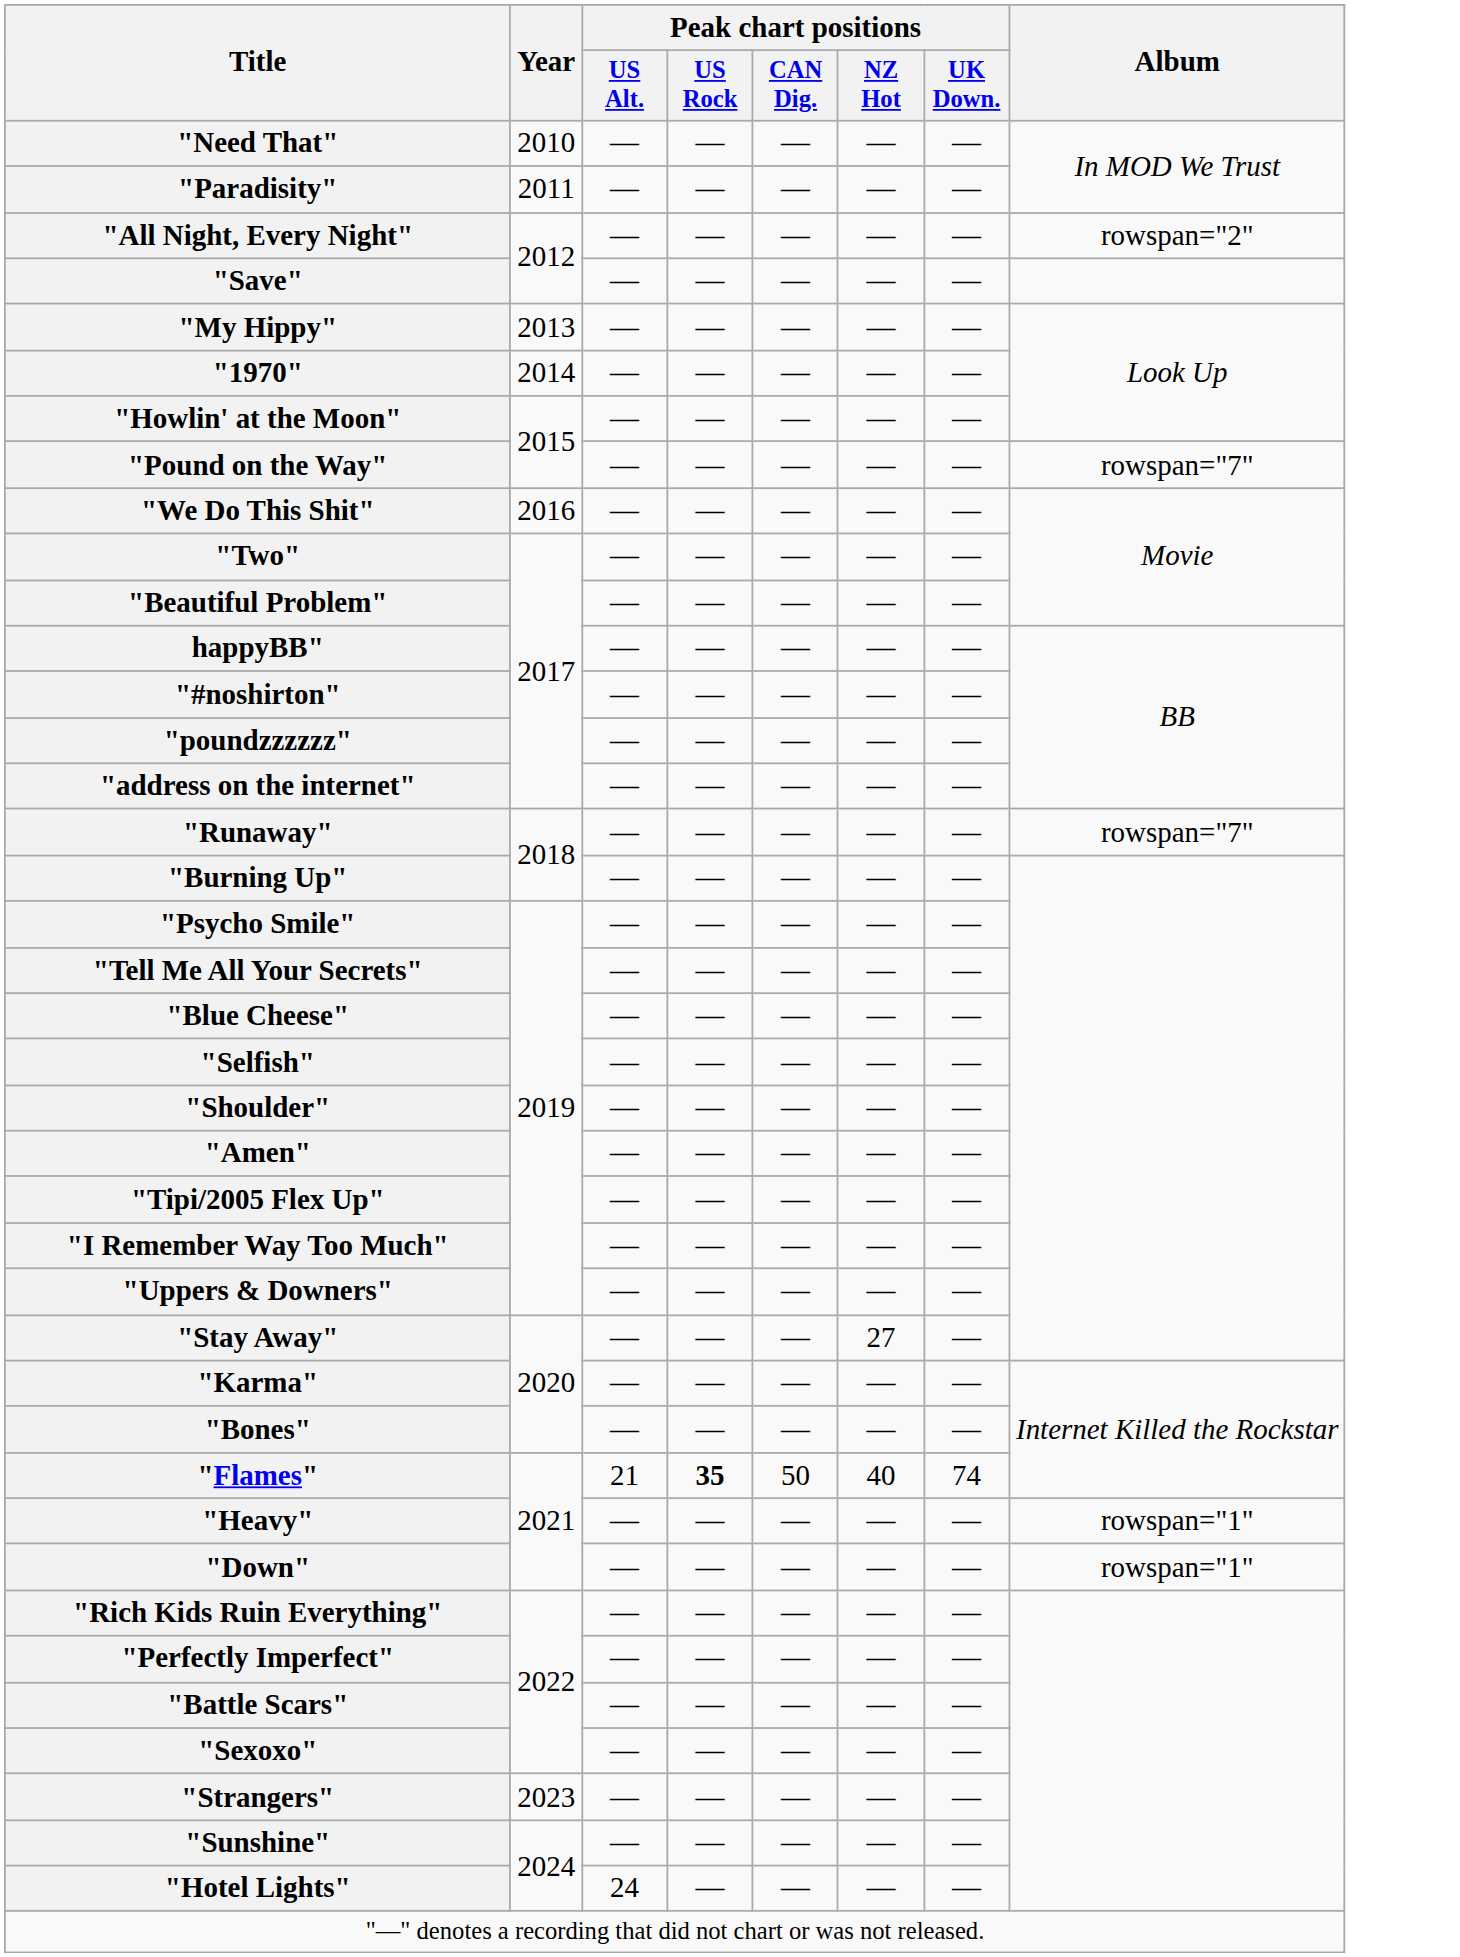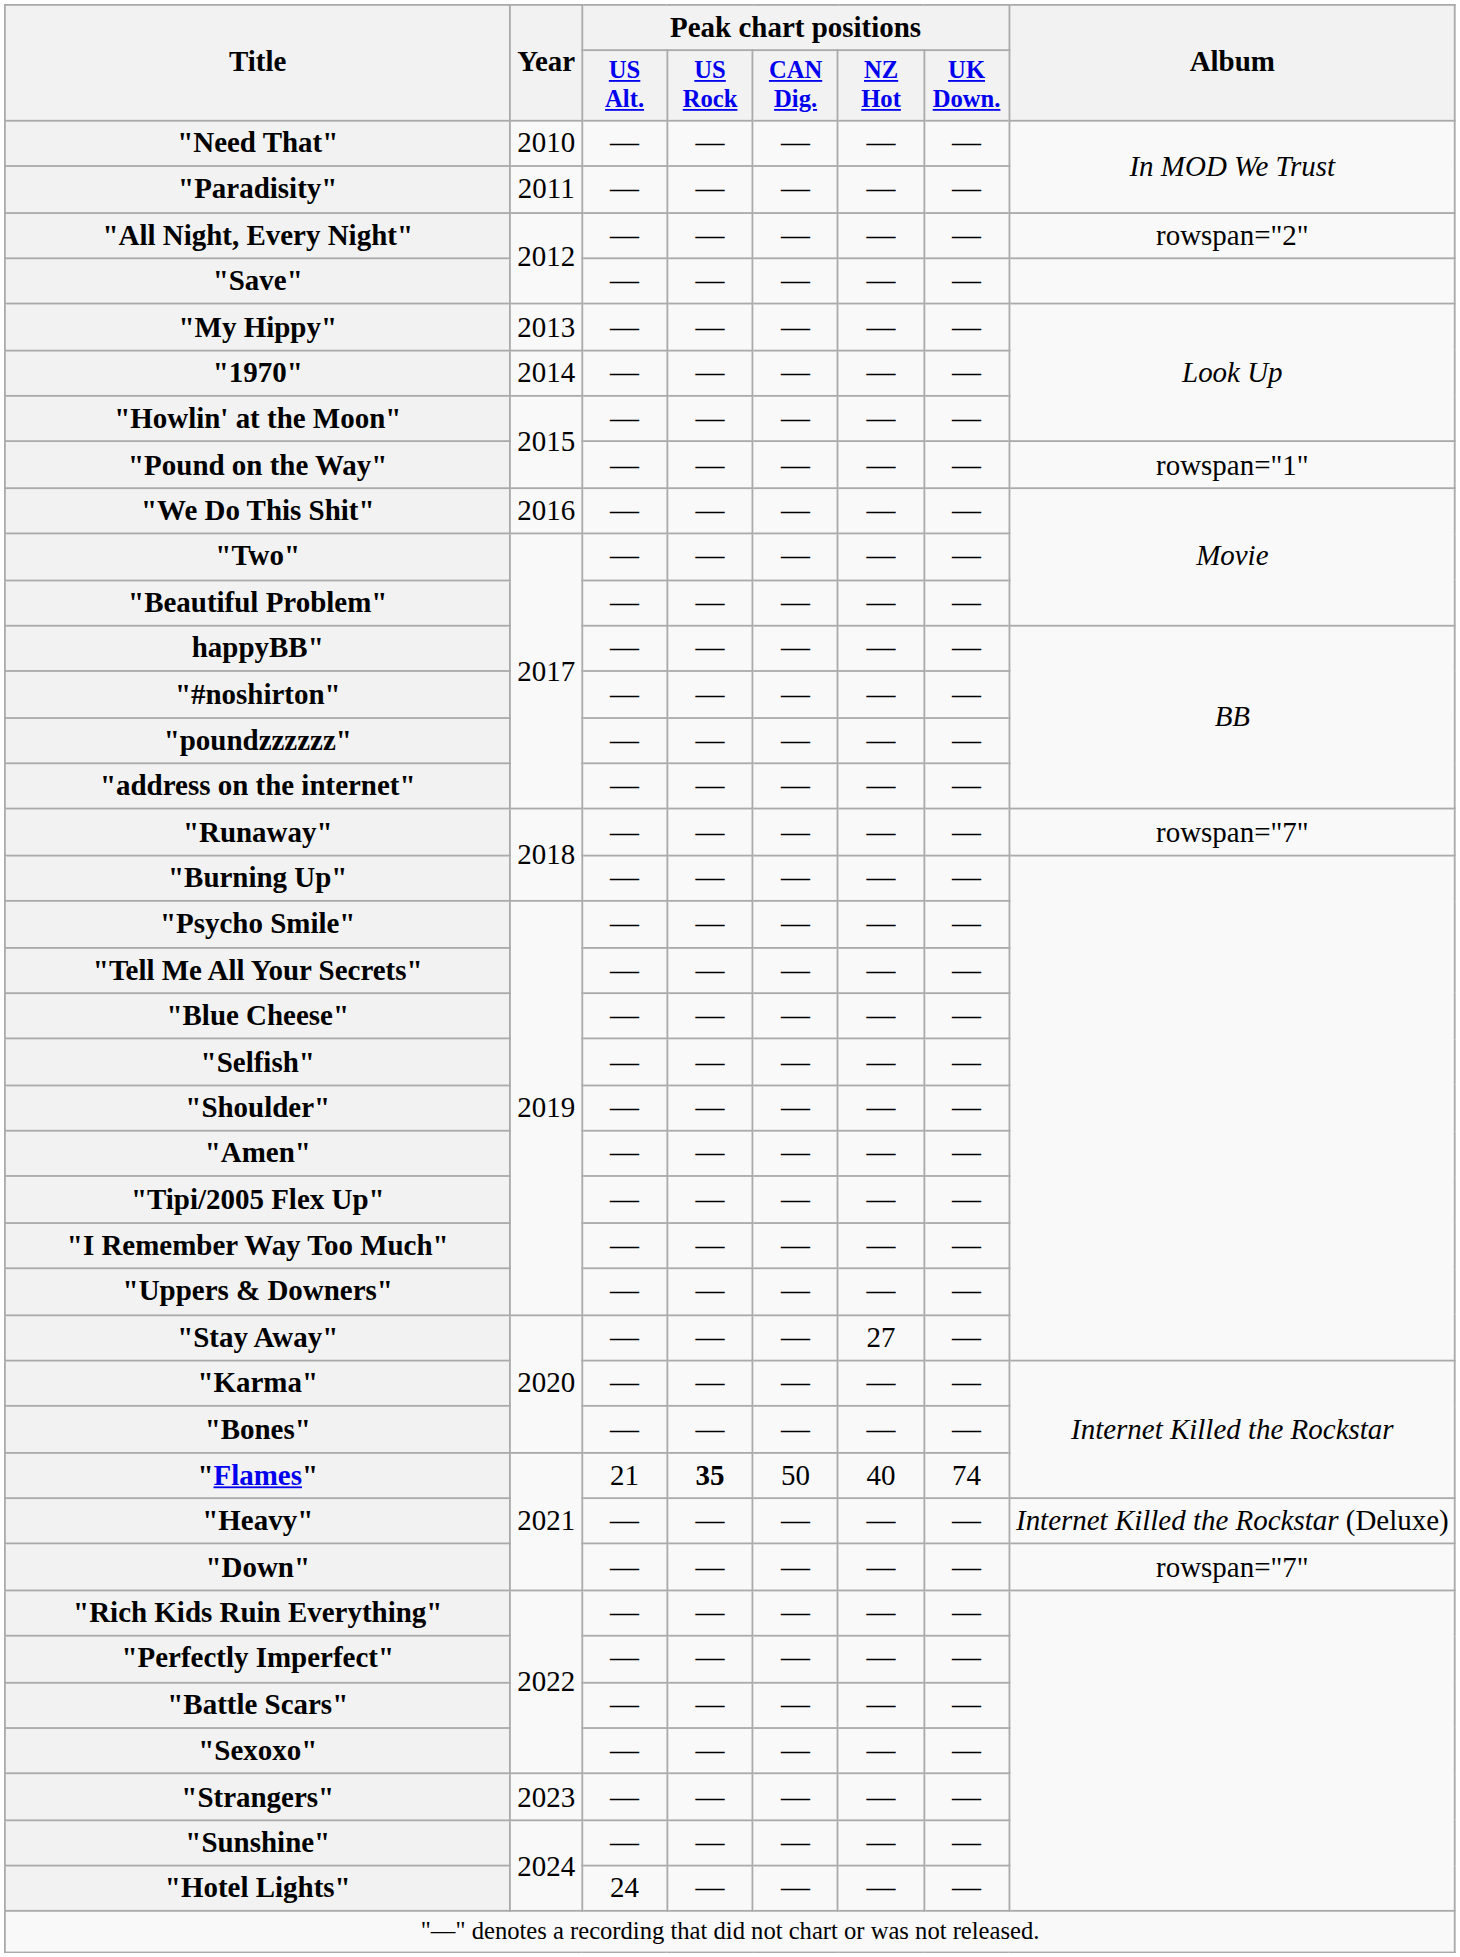(1177, 464) rowspan="7" -> (1232, 464) rowspan="1"
(1177, 1520) rowspan="1" -> (1232, 1520) Internet Killed the Rockstar (Deluxe)
(1177, 1566) rowspan="1" -> (1232, 1566) rowspan="7"
